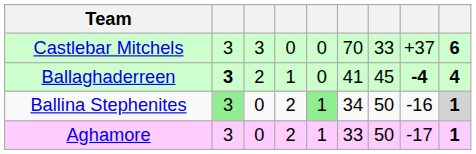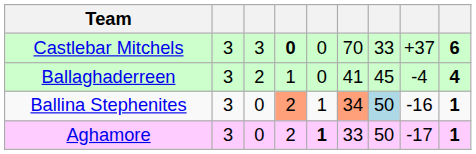(290, 47) normal -> (290, 47) bold
(228, 76) bold -> (228, 76) normal
(419, 76) bold -> (419, 76) normal
(228, 105) lightgreen background -> (228, 105) no background
(290, 105) no background -> (290, 105) lightsalmon background
(322, 105) lightgreen background -> (322, 105) no background
(353, 105) no background -> (353, 105) lightsalmon background
(384, 105) no background -> (384, 105) lightblue background
(455, 105) lightgrey background -> (455, 105) no background
(322, 134) normal -> (322, 134) bold
